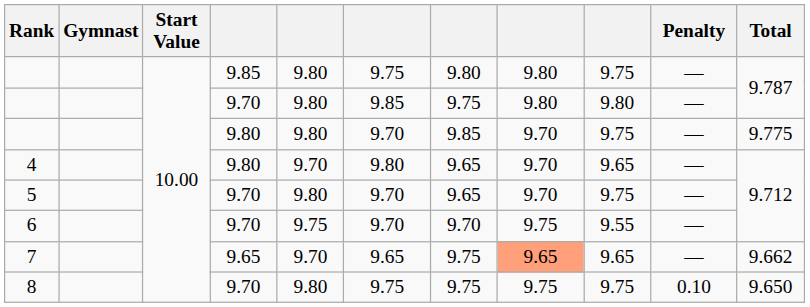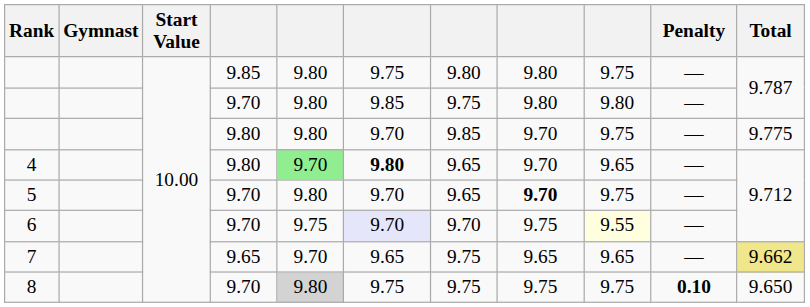(310, 164) no background -> (310, 164) lightgreen background
(387, 164) normal -> (387, 164) bold
(541, 195) normal -> (541, 195) bold
(387, 225) no background -> (387, 225) lavender background
(617, 225) no background -> (617, 225) lightyellow background
(541, 256) lightsalmon background -> (541, 256) no background
(771, 256) no background -> (771, 256) khaki background
(310, 287) no background -> (310, 287) lightgrey background
(694, 287) normal -> (694, 287) bold
